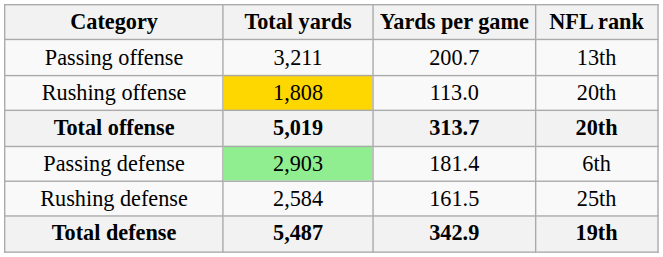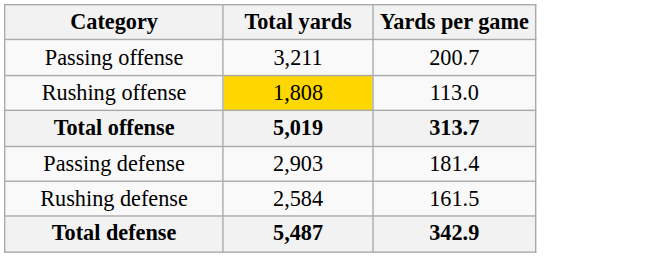- column: (597, 22)
(298, 163) lightgreen background -> (298, 163) no background
